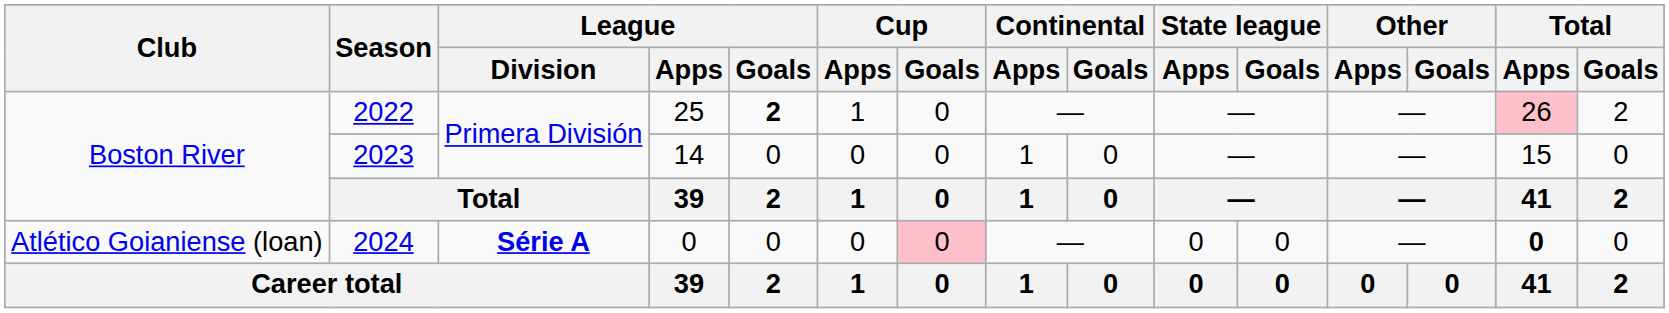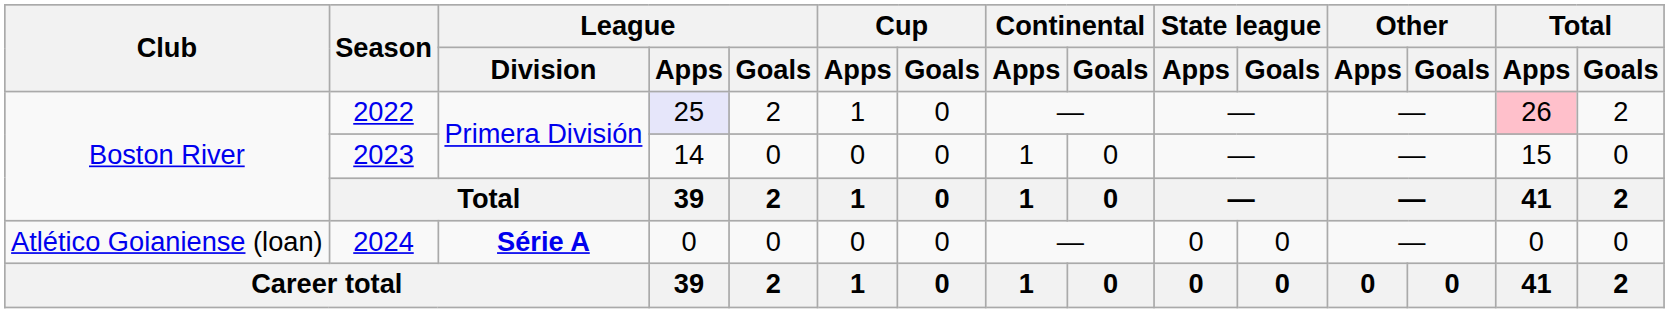(689, 112) no background -> (689, 112) lavender background
(773, 112) bold -> (773, 112) normal
(942, 241) pink background -> (942, 241) no background
(1536, 241) bold -> (1536, 241) normal
